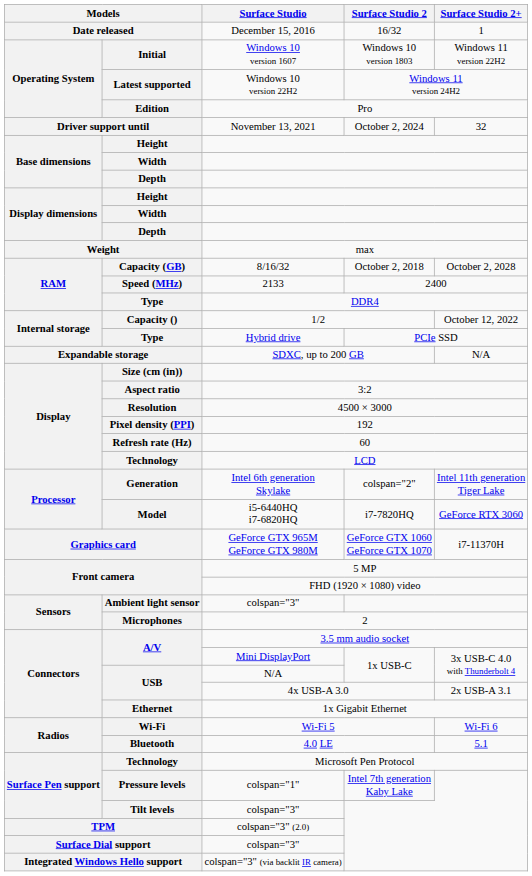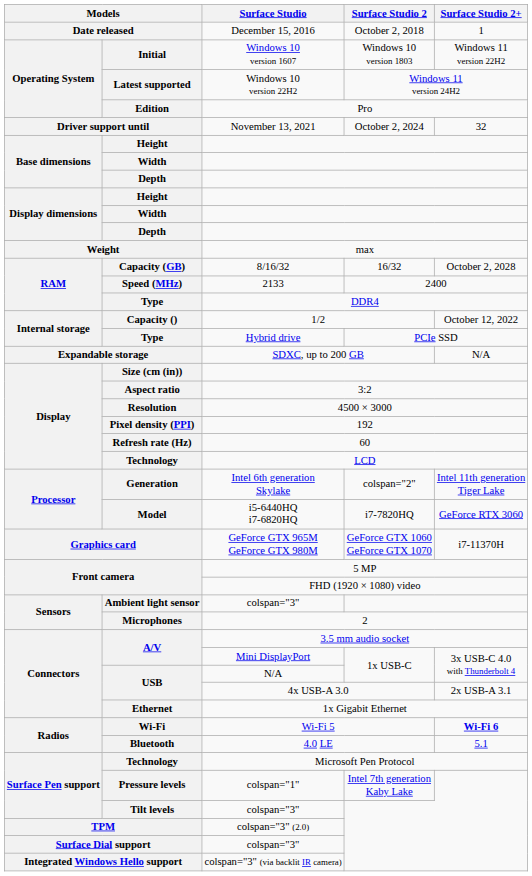(389, 31) 16/32 -> (389, 31) October 2, 2018
(389, 267) October 2, 2018 -> (389, 267) 16/32
(481, 726) normal -> (481, 726) bold
